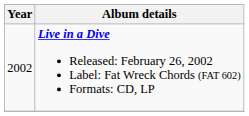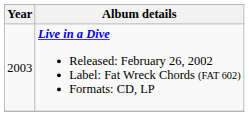(20, 67) 2002 -> (20, 67) 2003
